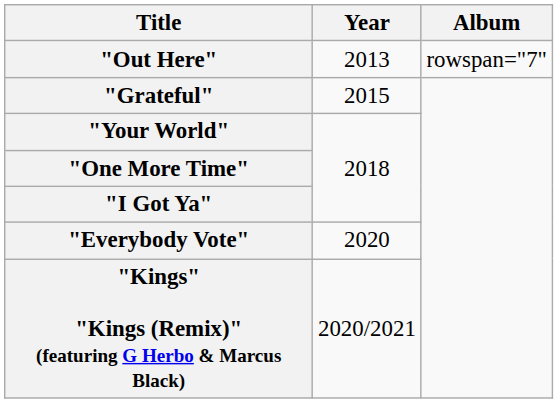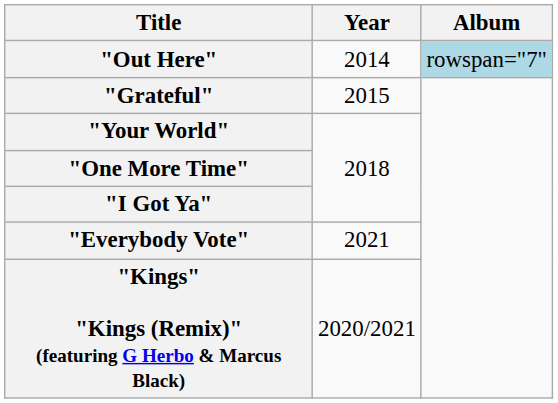(367, 58) 2013 -> (367, 58) 2014
(487, 58) no background -> (487, 58) lightblue background
(367, 240) 2020 -> (367, 240) 2021
